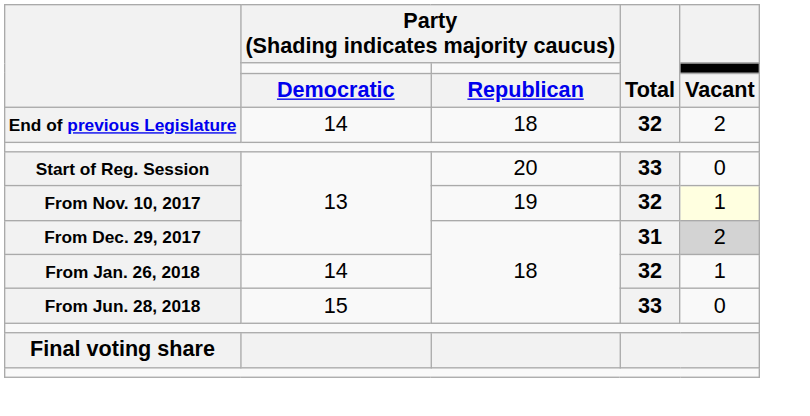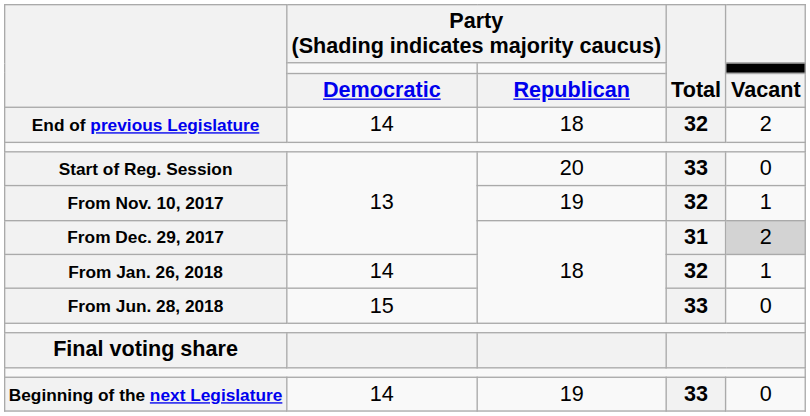(720, 202) lightyellow background -> (766, 202) no background
+ row: (146, 394)
